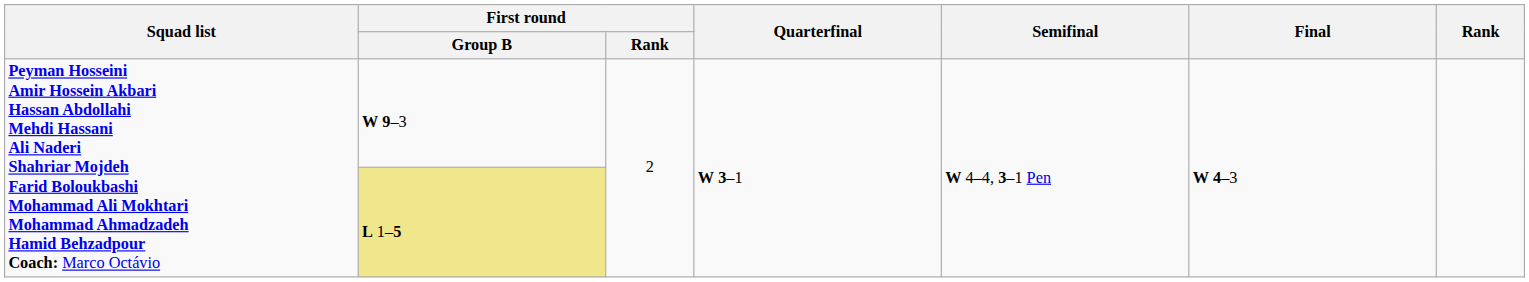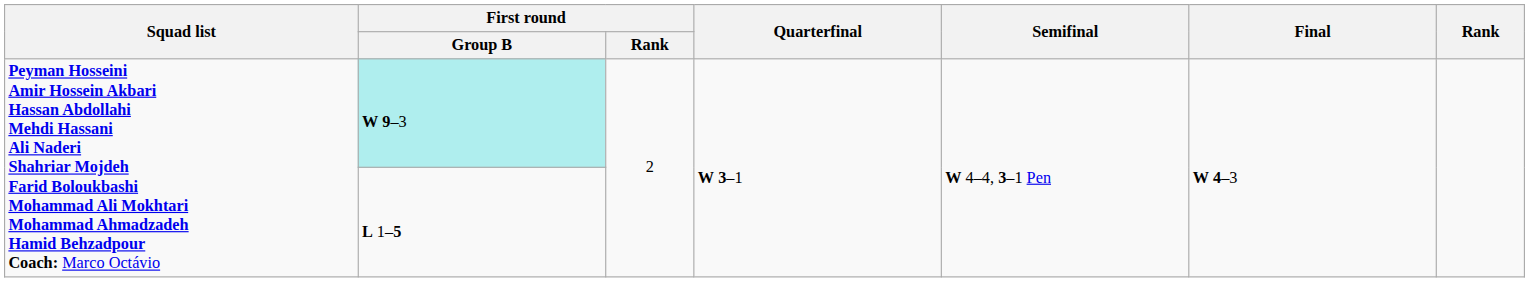(384, 122) no background -> (384, 122) paleturquoise background
(382, 232) khaki background -> (382, 232) no background
